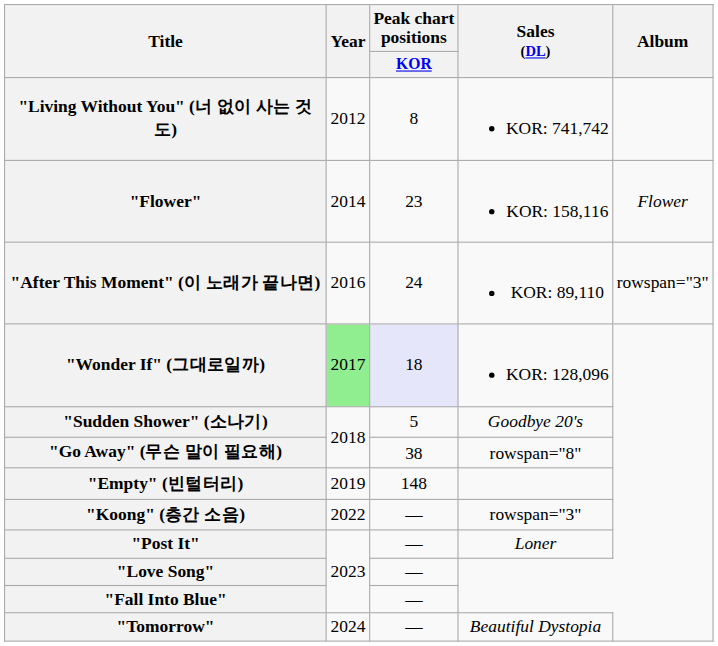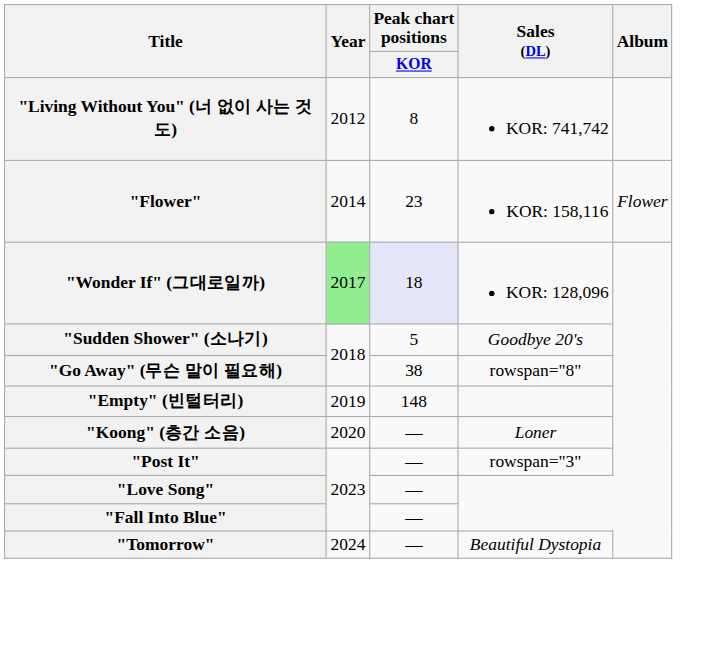- row: (166, 282)
(348, 514) 2022 -> (348, 432) 2020
(536, 514) rowspan="3" -> (536, 432) Loner
(536, 543) Loner -> (536, 461) rowspan="3"
